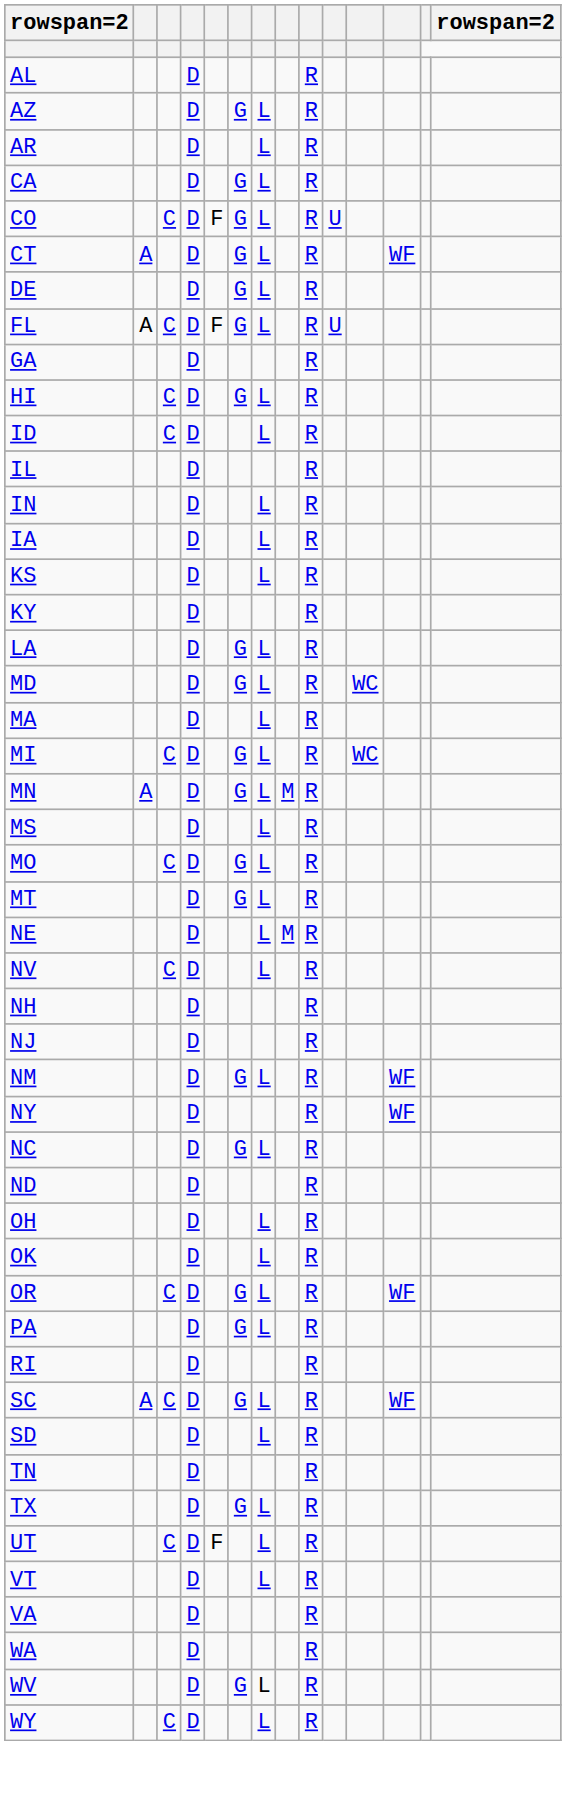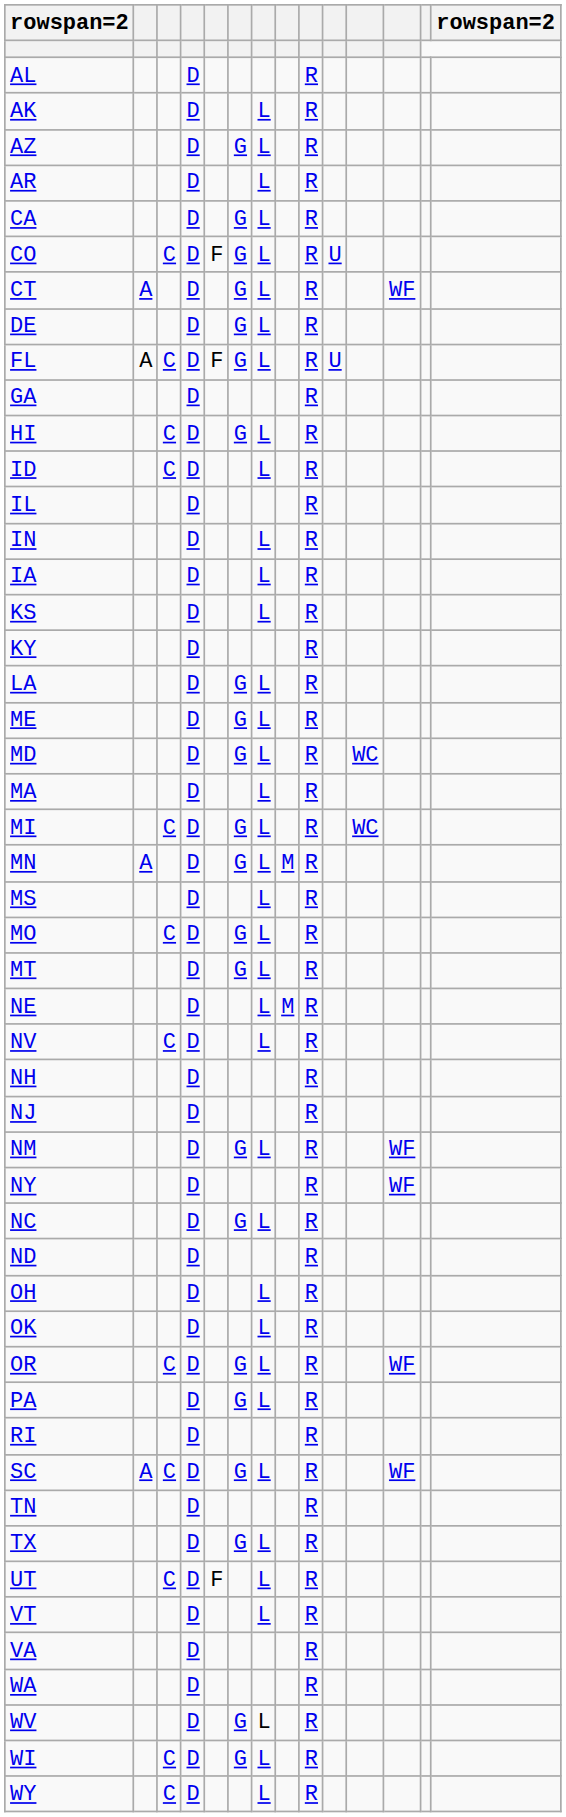+ row: (23, 111)
+ row: (23, 720)
- row: (23, 1436)
+ row: (23, 1758)
